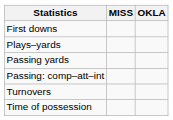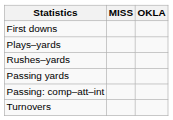+ row: (38, 60)
- row: (49, 107)
